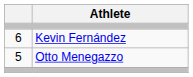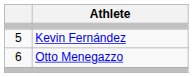(18, 38) 6 -> (18, 38) 5
(18, 57) 5 -> (18, 57) 6
